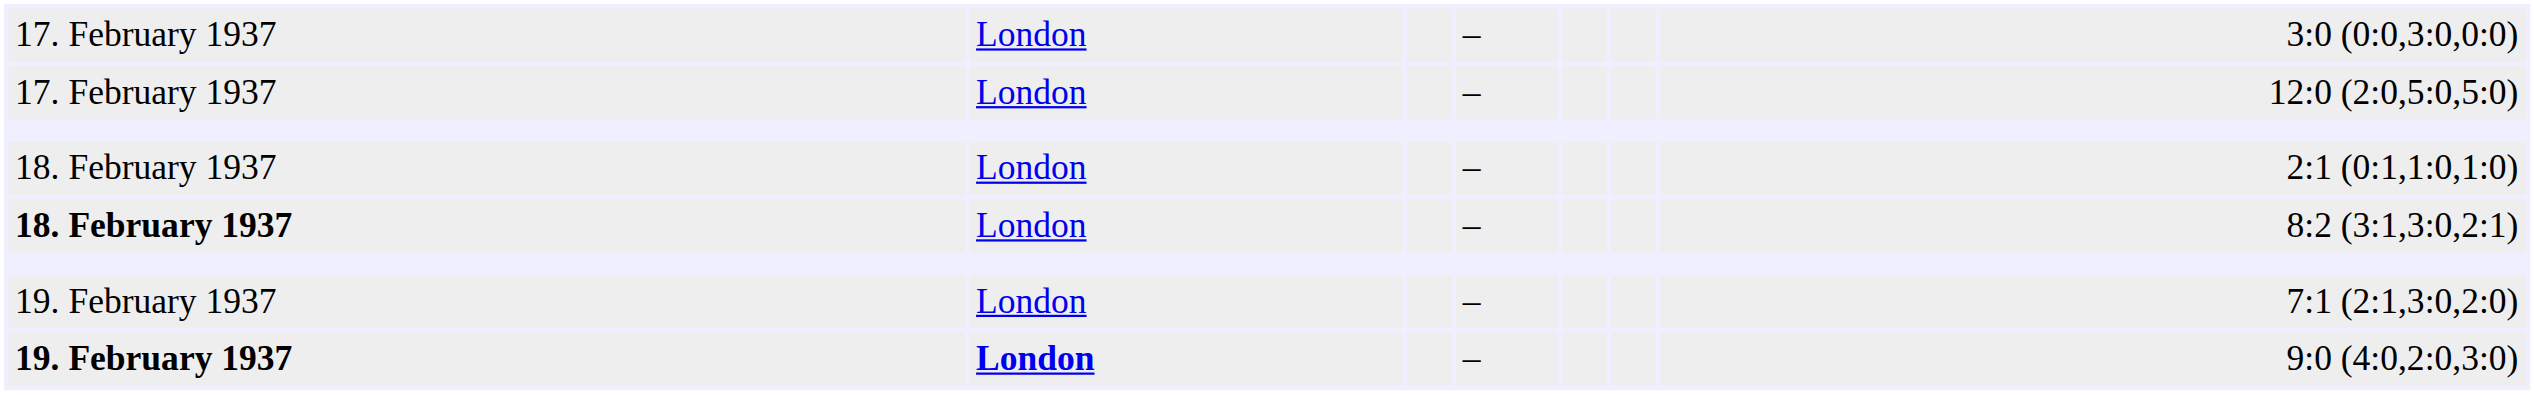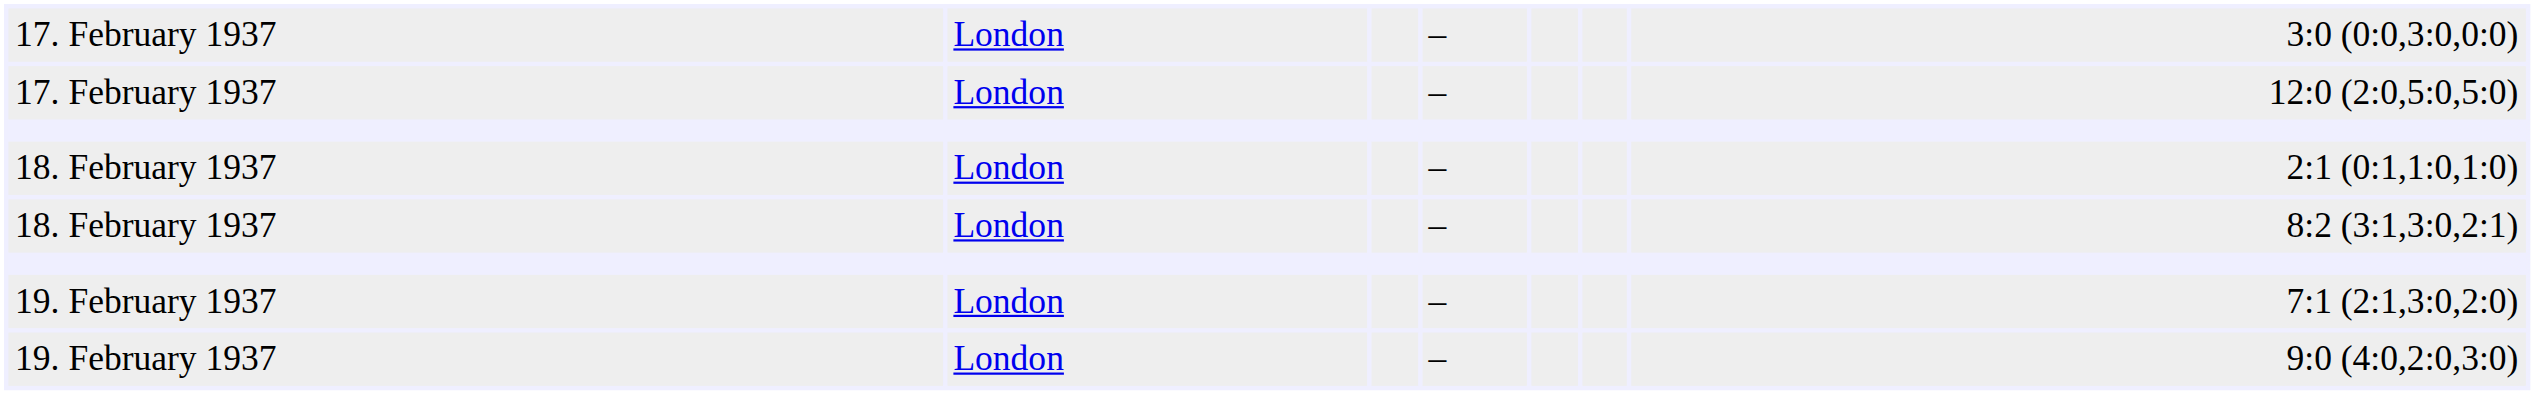(154, 225) bold -> (146, 225) normal
(154, 358) bold -> (146, 358) normal
(1035, 358) bold -> (1009, 358) normal
